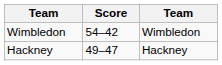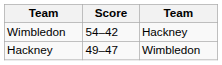(171, 32) Wimbledon -> (165, 32) Hackney
(165, 50) Hackney -> (171, 50) Wimbledon
